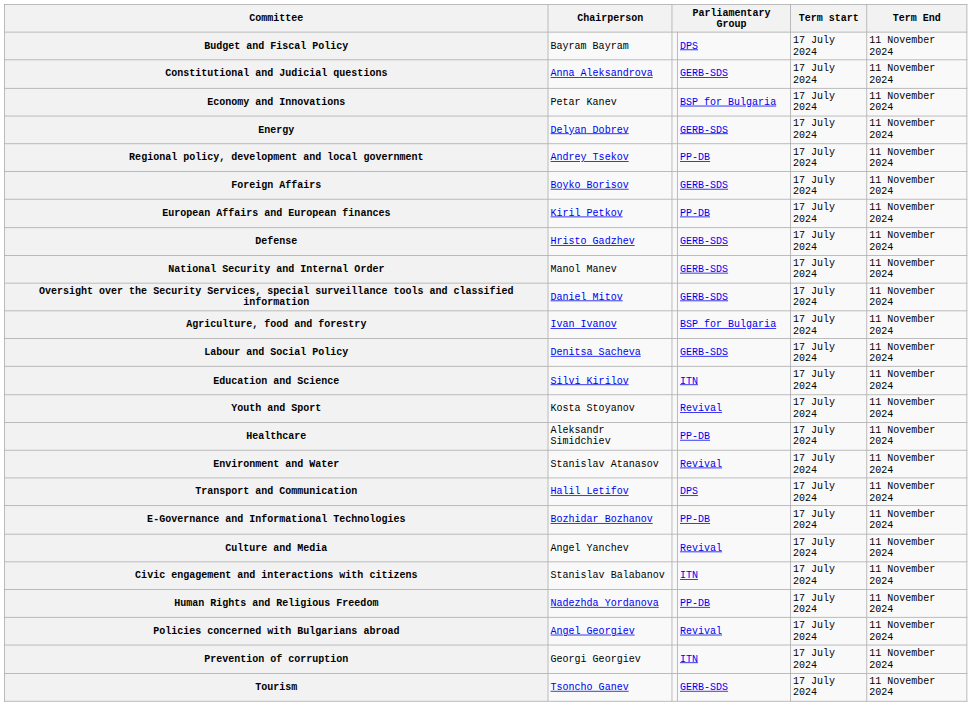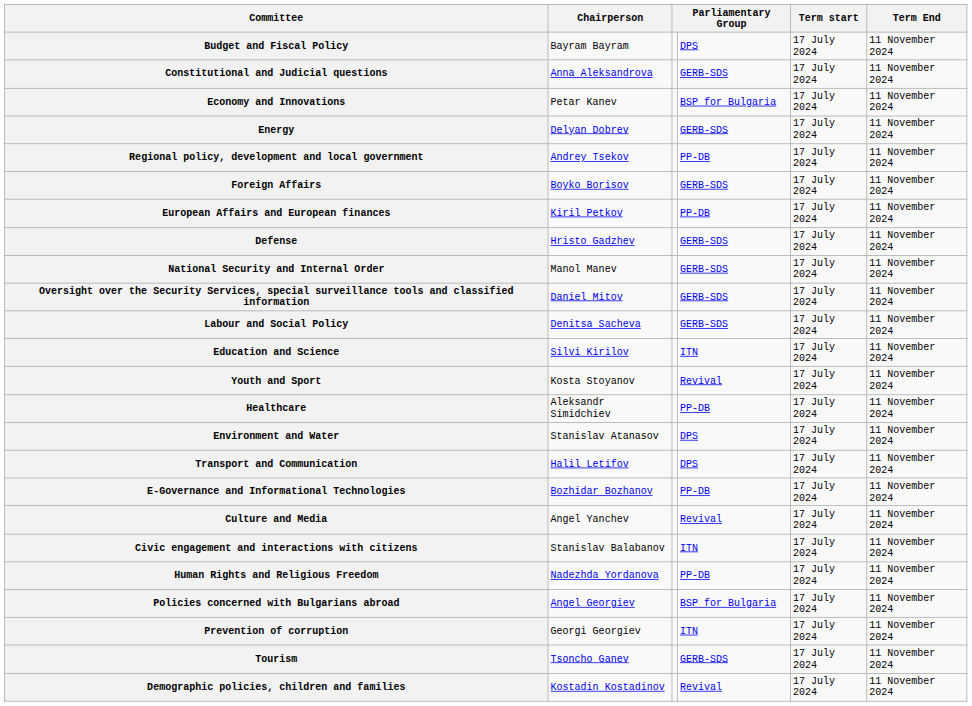- row: (276, 325)
(701, 464) Revival -> (689, 436) DPS
(701, 631) Revival -> (728, 603) BSP for Bulgaria
+ row: (276, 687)
